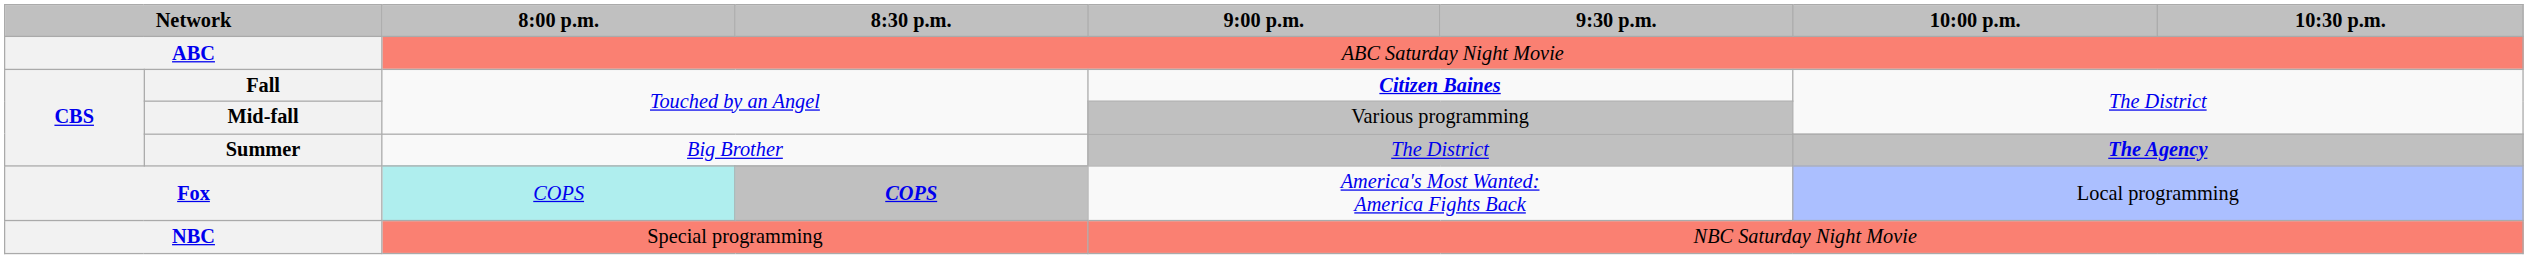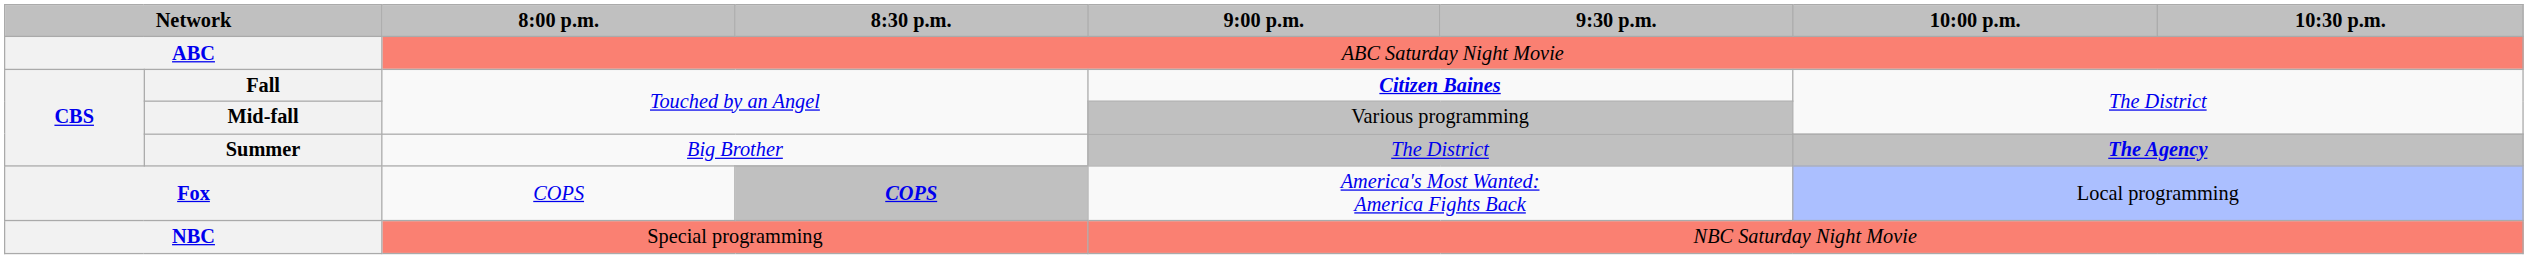(559, 193) paleturquoise background -> (559, 193) no background
